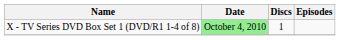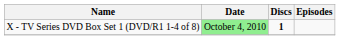(281, 27) normal -> (281, 27) bold
